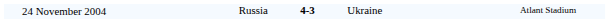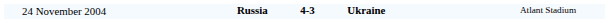(253, 10) normal -> (252, 10) bold
(365, 10) normal -> (366, 10) bold
